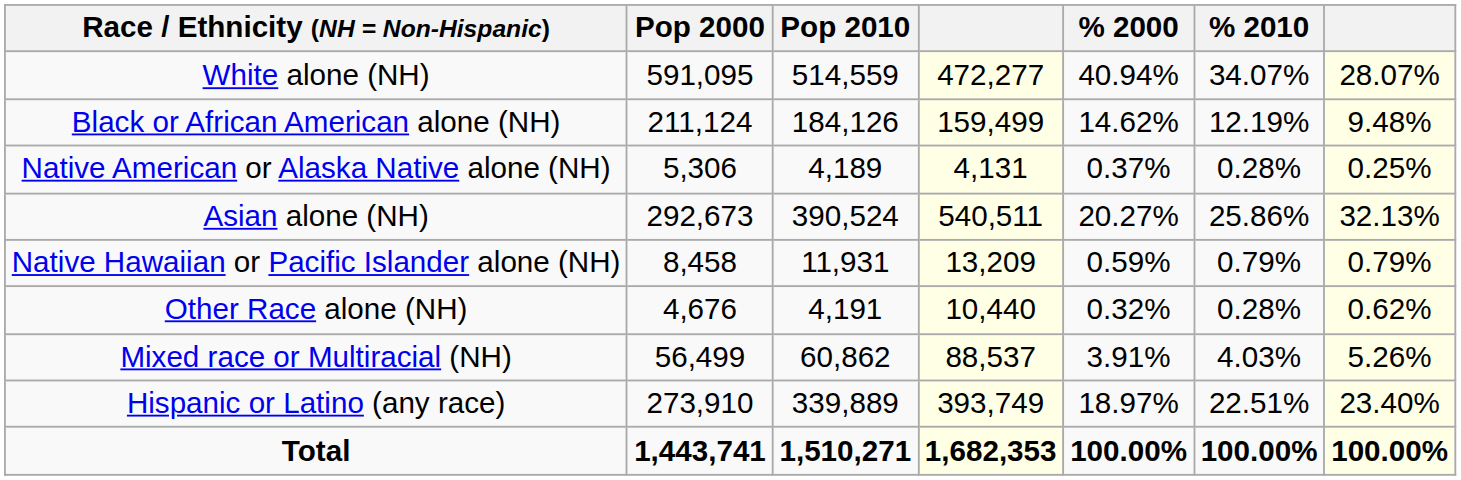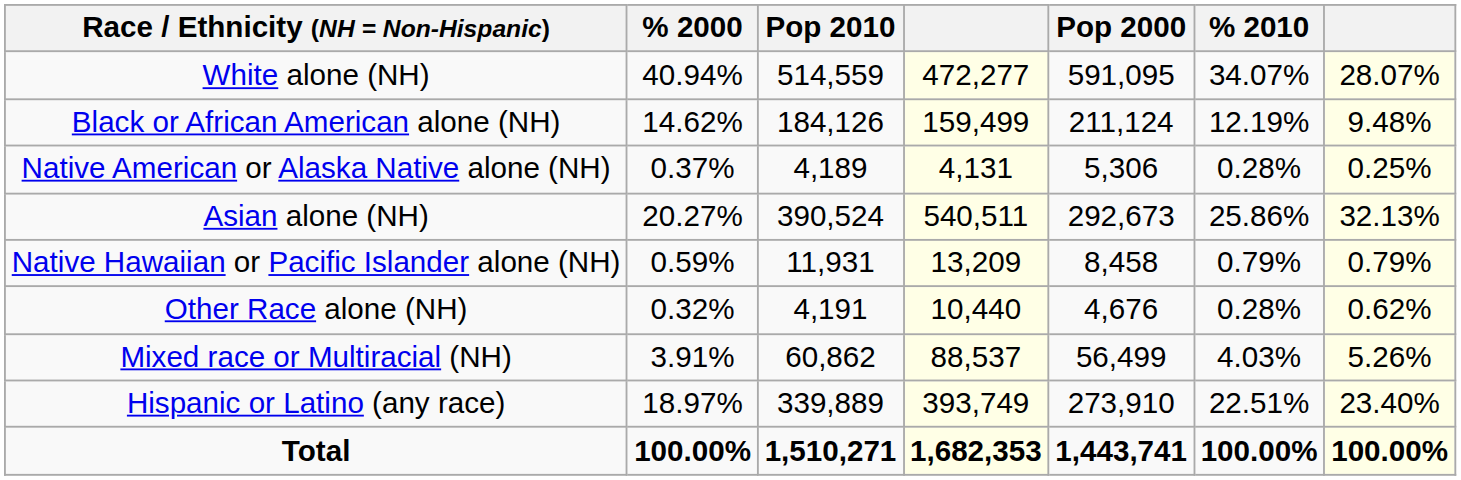columns swapped: (700, 27) <-> (1129, 27)
